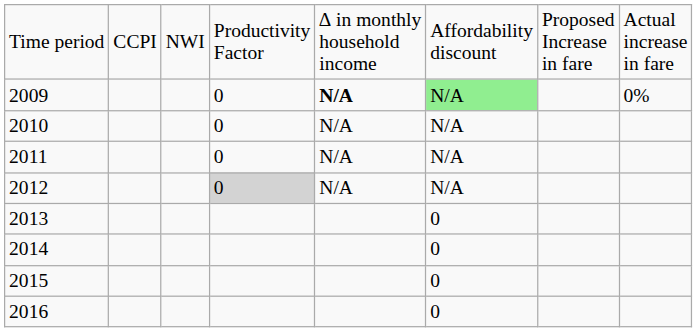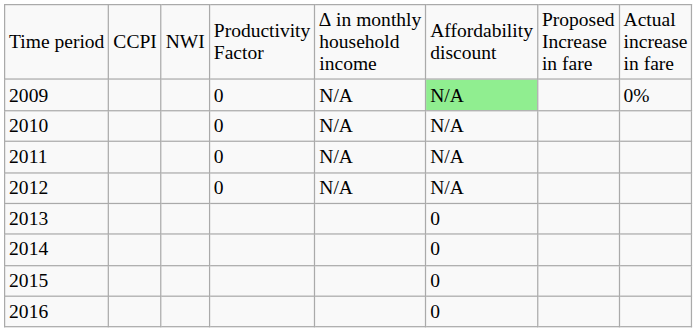(336, 94) bold -> (336, 94) normal
(219, 187) lightgrey background -> (219, 187) no background
